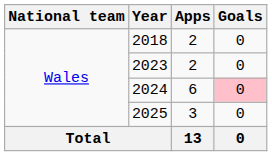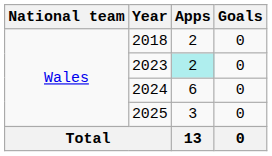(193, 65) no background -> (193, 65) paleturquoise background
(240, 90) pink background -> (240, 90) no background
